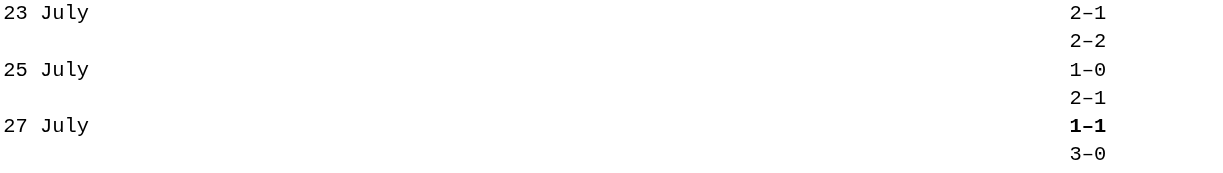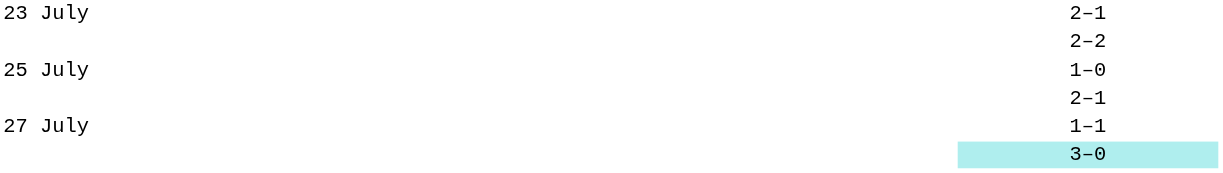(1088, 127) bold -> (1088, 127) normal
(1088, 155) no background -> (1088, 155) paleturquoise background
